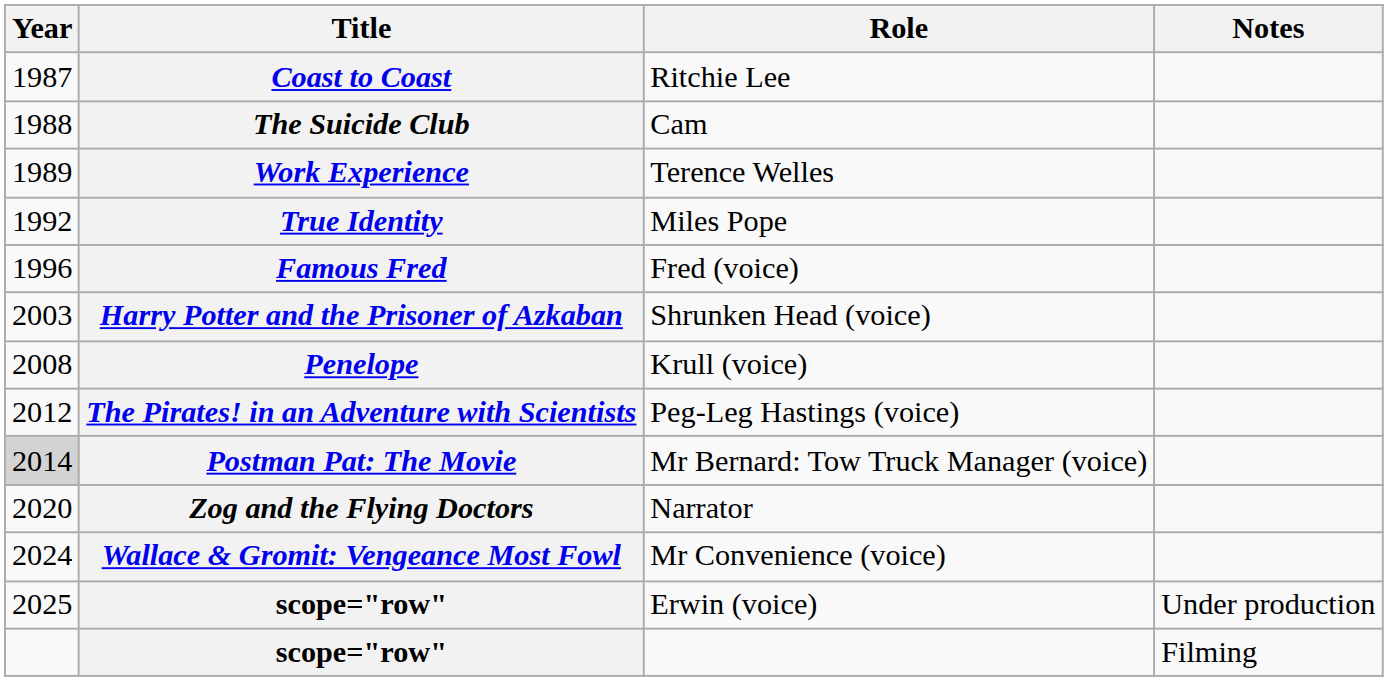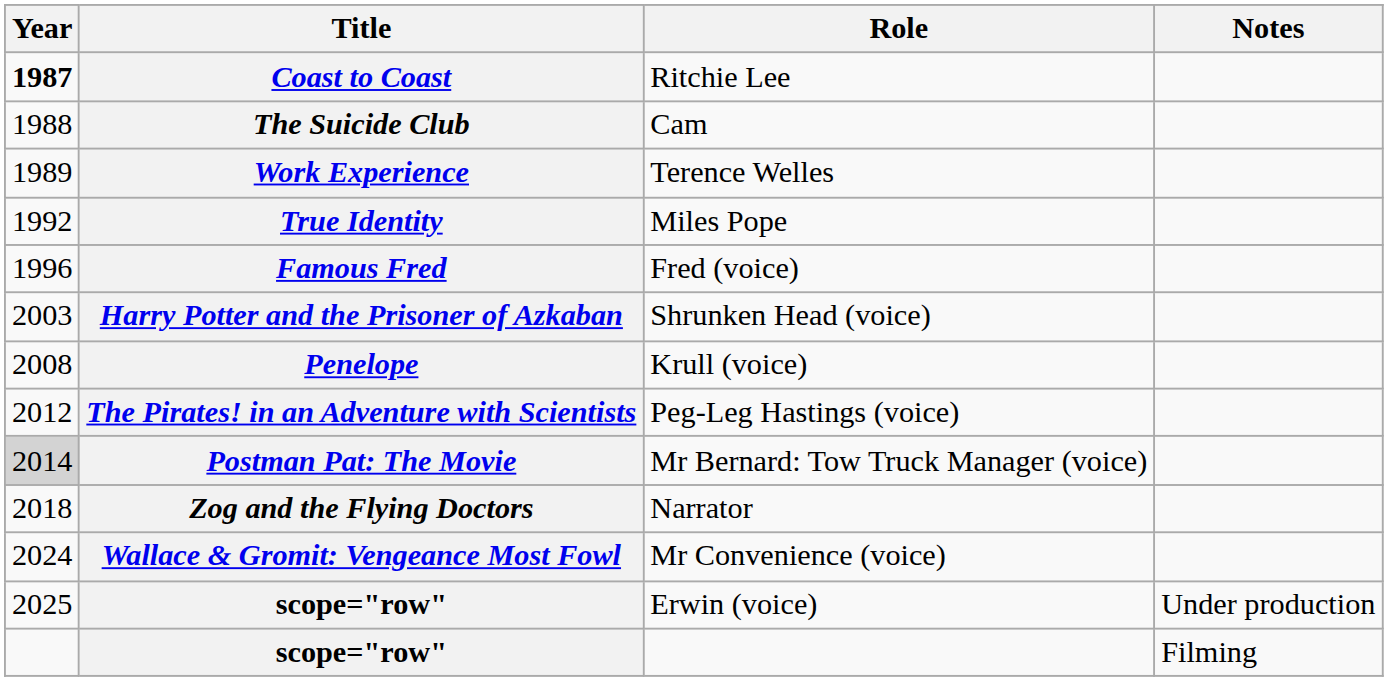(42, 76) normal -> (42, 76) bold
(42, 508) 2020 -> (42, 508) 2018
